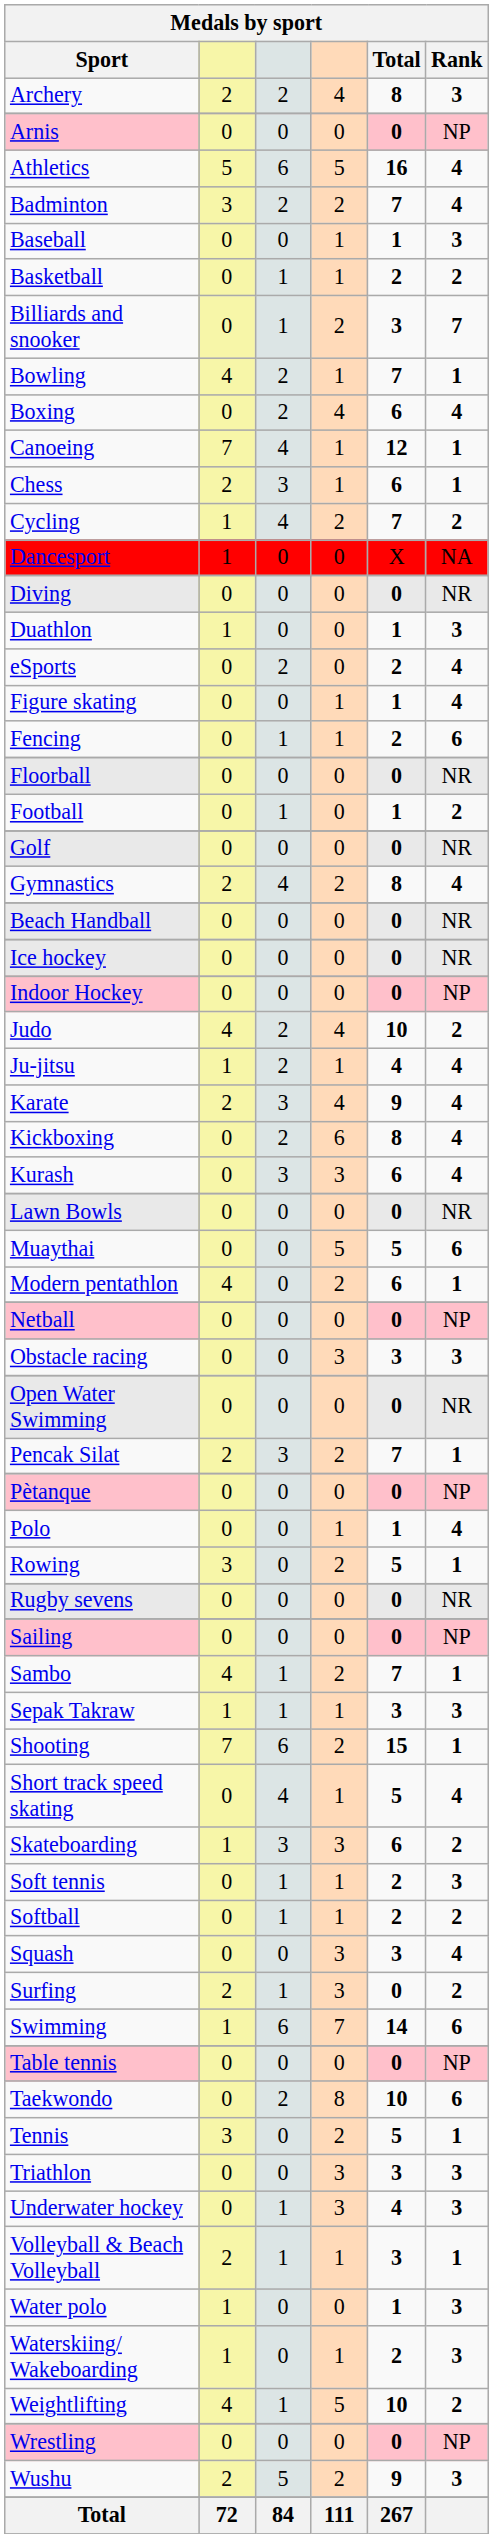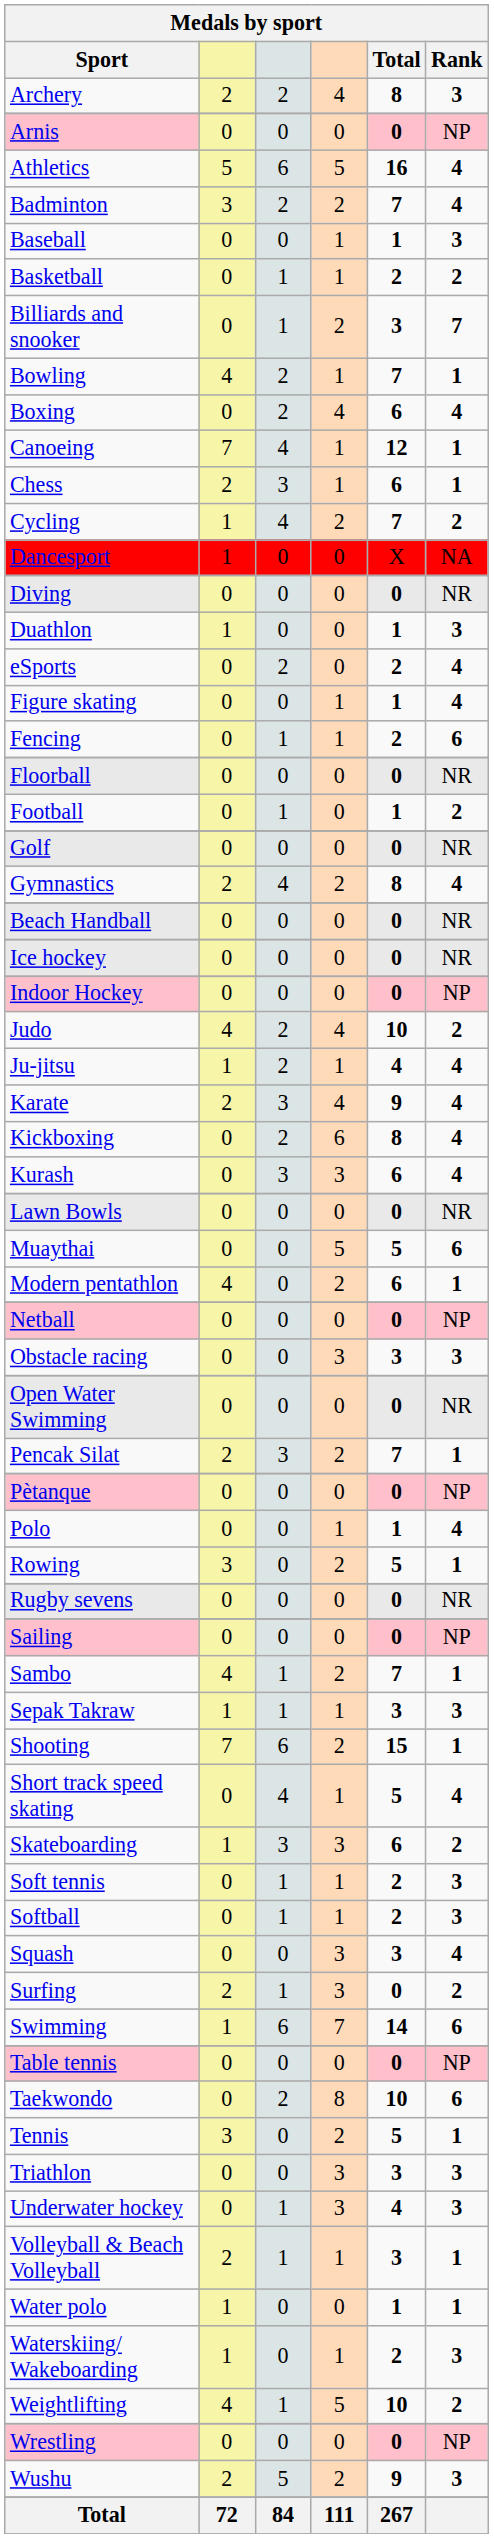(457, 1917) 2 -> (457, 1917) 3
(457, 2307) 3 -> (457, 2307) 1
